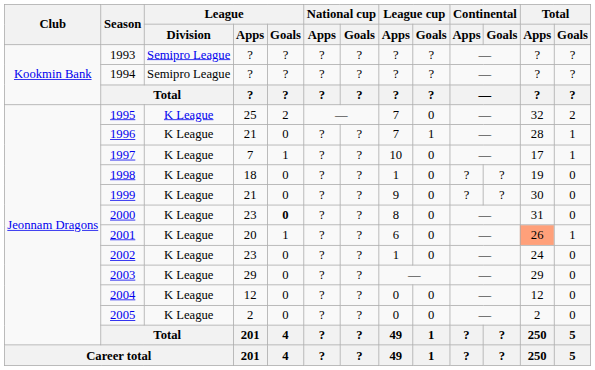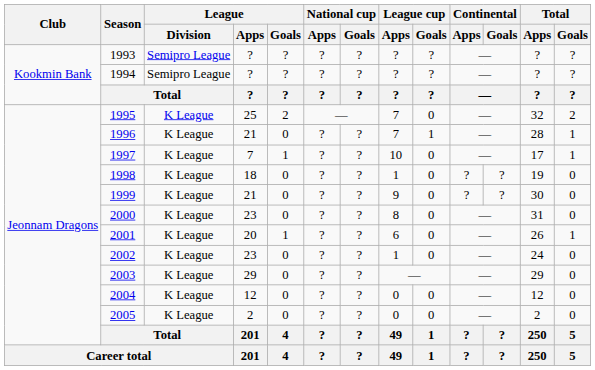(286, 214) bold -> (286, 214) normal
(537, 235) lightsalmon background -> (537, 235) no background
